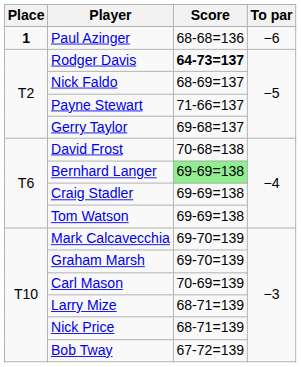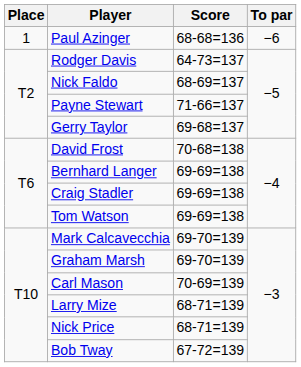(26, 37) bold -> (26, 37) normal
(210, 60) bold -> (210, 60) normal
(210, 171) lightgreen background -> (210, 171) no background
